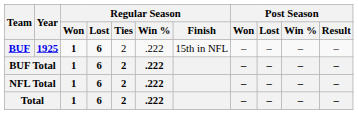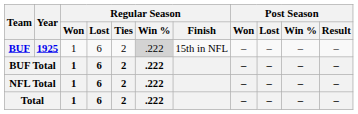(74, 48) bold -> (74, 48) normal
(99, 48) bold -> (99, 48) normal
(154, 48) no background -> (154, 48) lightgrey background
